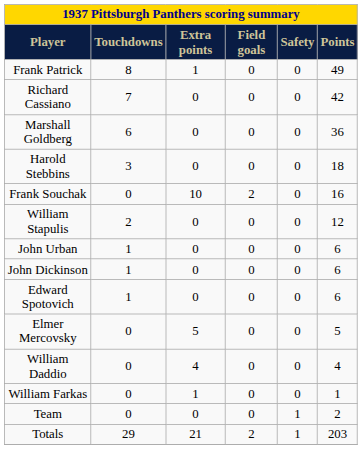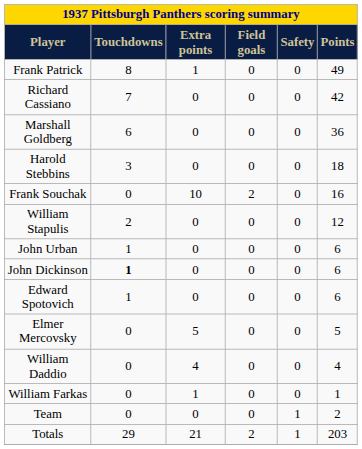(128, 269) normal -> (128, 269) bold
